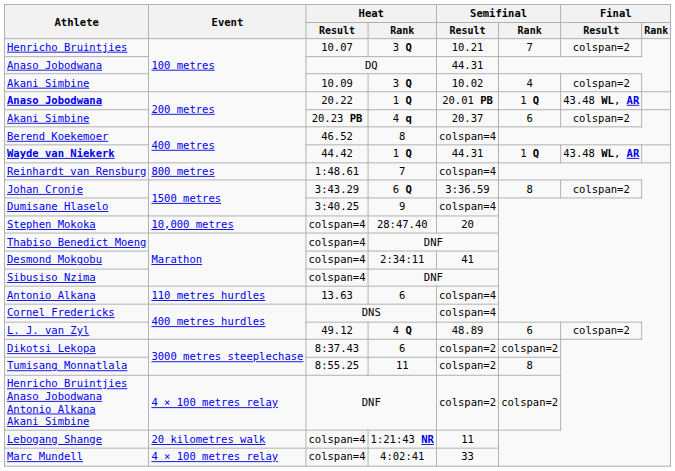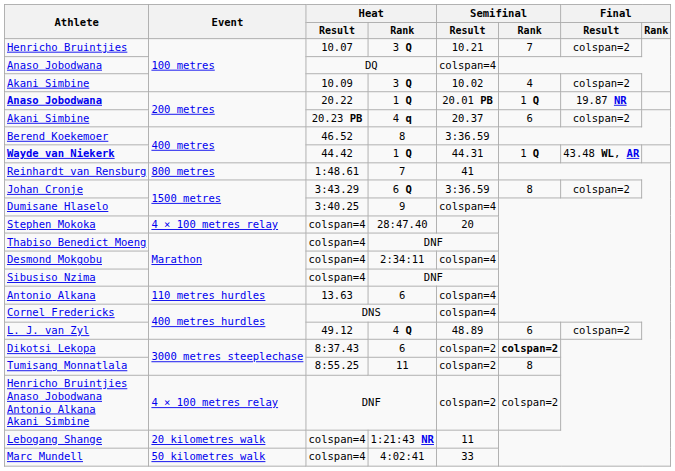(468, 65) 44.31 -> (468, 65) colspan=4
(601, 100) 43.48 WL, AR -> (601, 100) 19.87 NR
(468, 136) colspan=4 -> (468, 136) 3:36.59
(468, 171) colspan=4 -> (468, 171) 41
(193, 224) 10,000 metres -> (215, 224) 4 × 100 metres relay
(468, 260) 41 -> (468, 260) colspan=4
(530, 348) normal -> (530, 348) bold
(215, 457) 4 × 100 metres relay -> (208, 457) 50 kilometres walk
